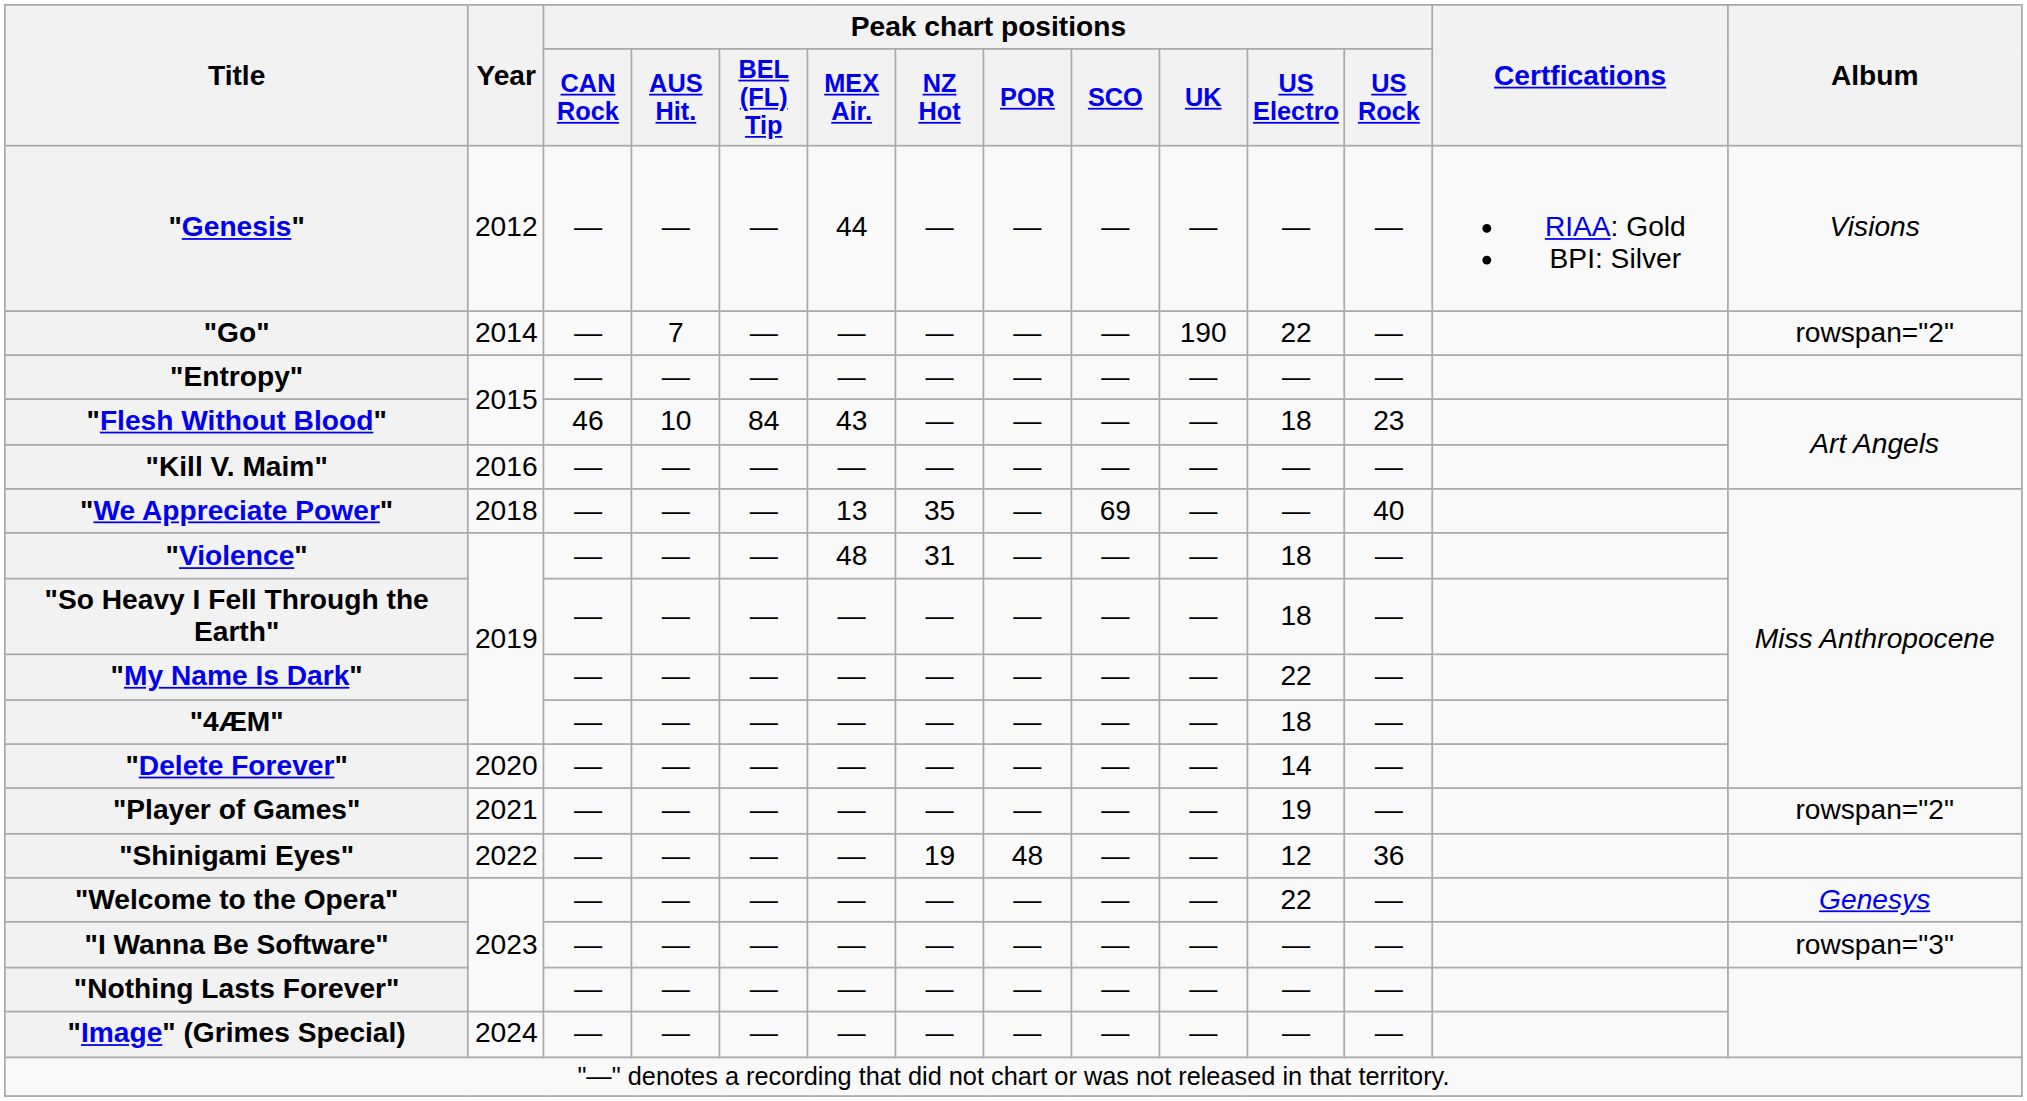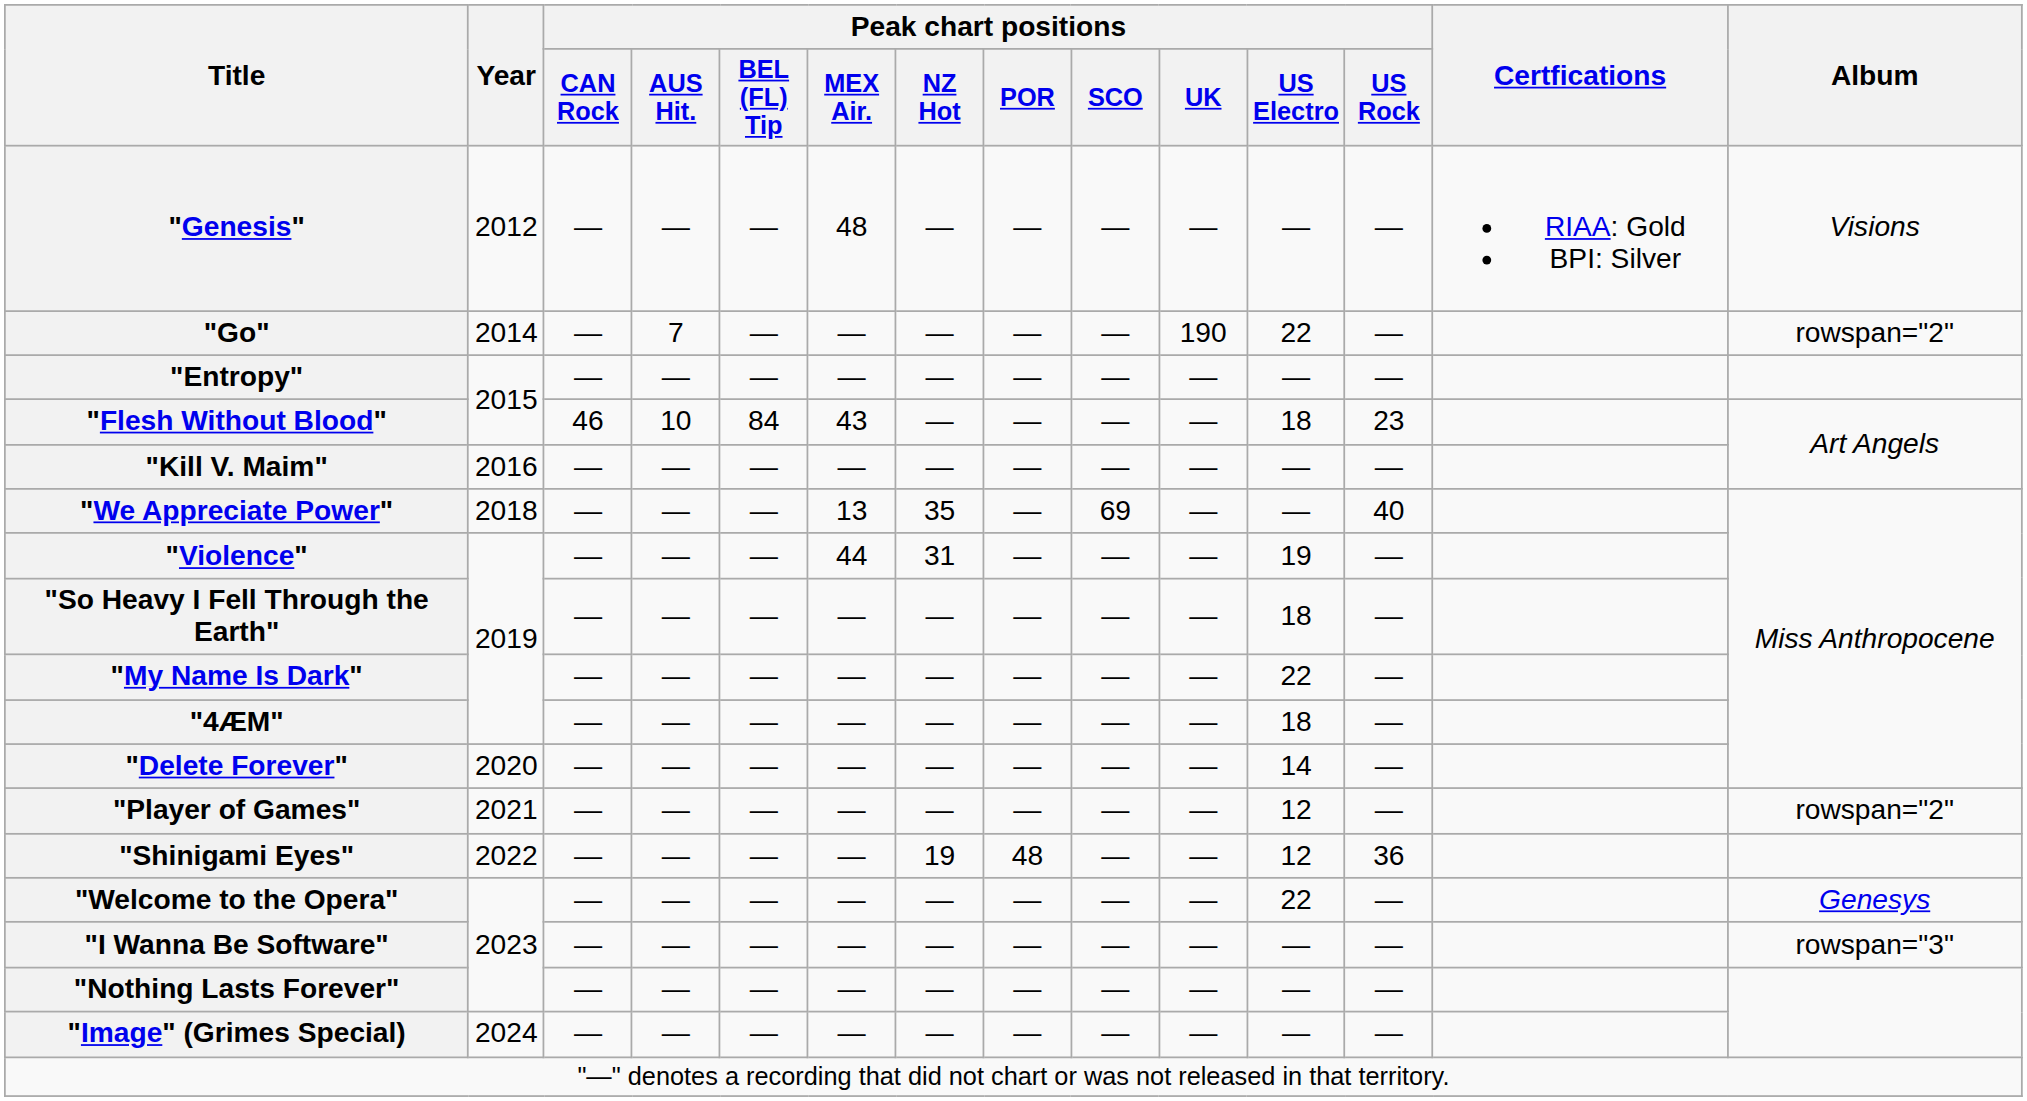(852, 227) 44 -> (852, 227) 48
(852, 555) 48 -> (852, 555) 44
(1296, 555) 18 -> (1296, 555) 19
(1296, 810) 19 -> (1296, 810) 12
